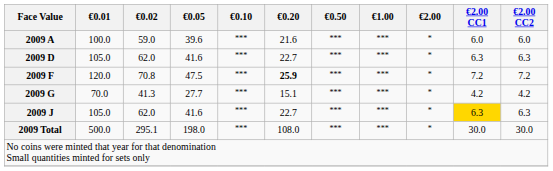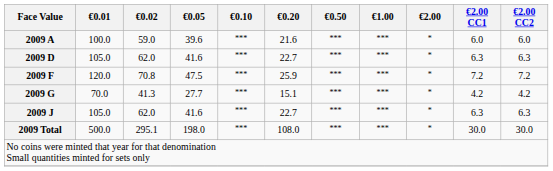(288, 76) bold -> (288, 76) normal
(477, 112) gold background -> (477, 112) no background
